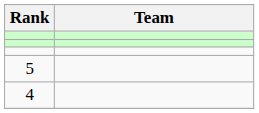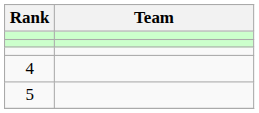(30, 68) 5 -> (30, 68) 4
(30, 95) 4 -> (30, 95) 5
